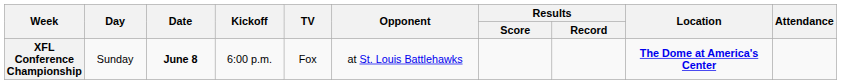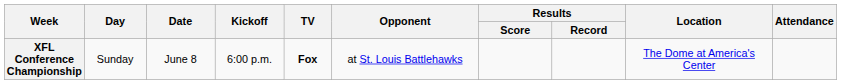(181, 59) bold -> (181, 59) normal
(308, 59) normal -> (308, 59) bold
(699, 59) bold -> (699, 59) normal
